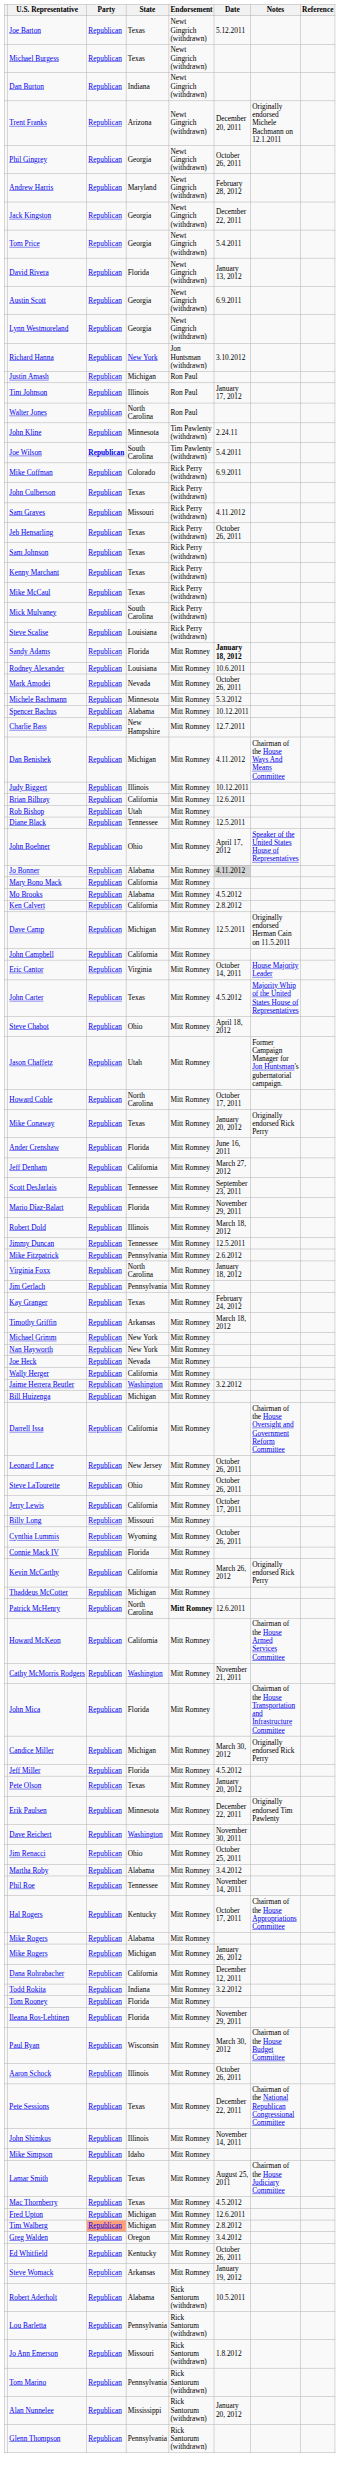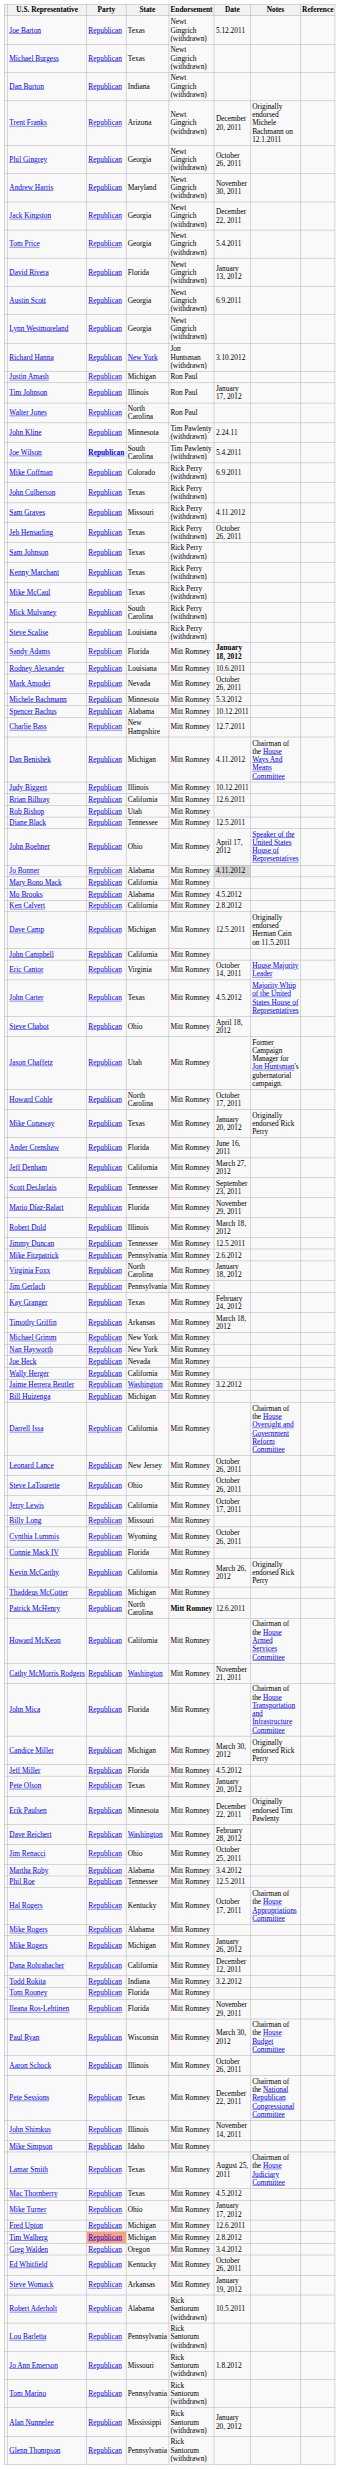(229, 188) February 28, 2012 -> (231, 188) November 30, 2011
(231, 1834) November 30, 2011 -> (229, 1834) February 28, 2012
(231, 1886) November 14, 2011 -> (230, 1882) 12.5.2011
+ row: (28, 2210)
